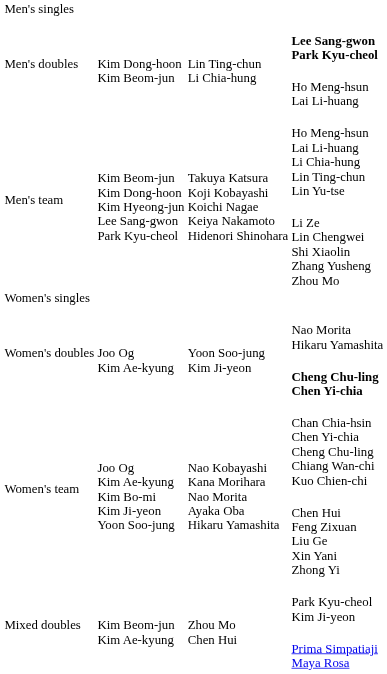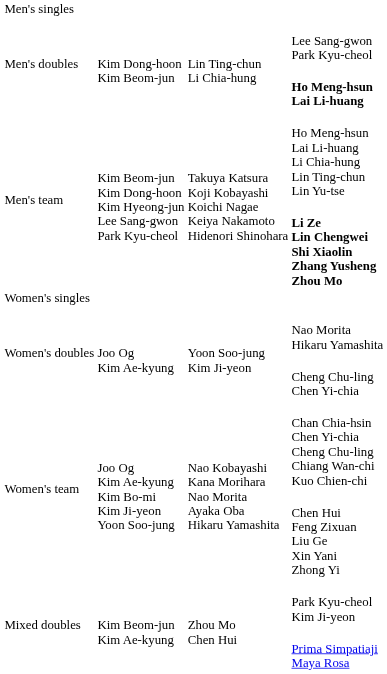(335, 47) bold -> (332, 47) normal
(330, 94) normal -> (332, 94) bold
(331, 251) normal -> (334, 251) bold
(335, 383) bold -> (333, 383) normal
